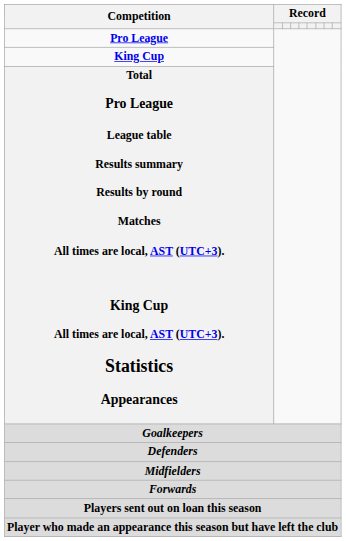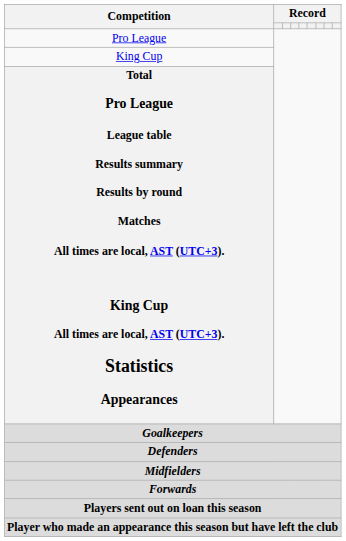(139, 38) bold -> (139, 38) normal
(139, 56) bold -> (139, 56) normal
